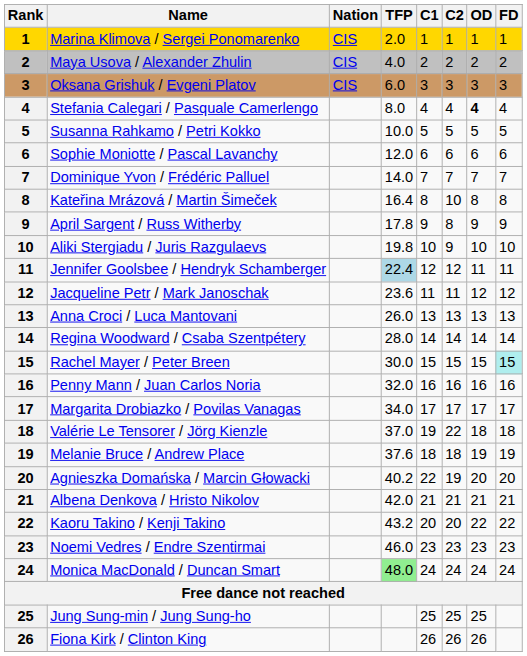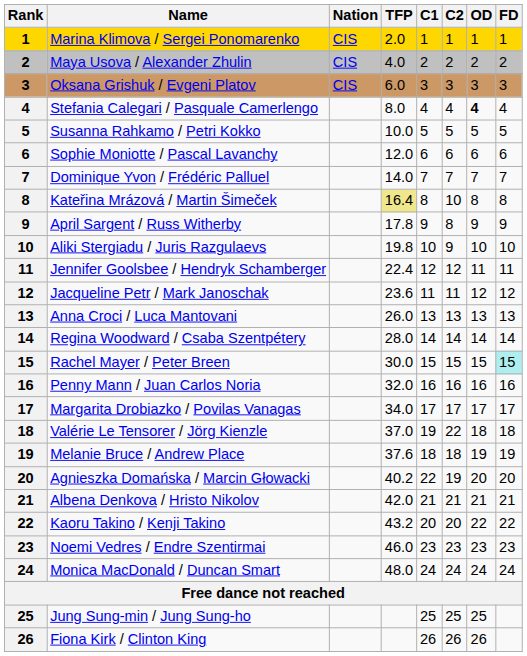(399, 200) no background -> (399, 200) khaki background
(399, 270) lightblue background -> (399, 270) no background
(399, 570) lightgreen background -> (399, 570) no background
